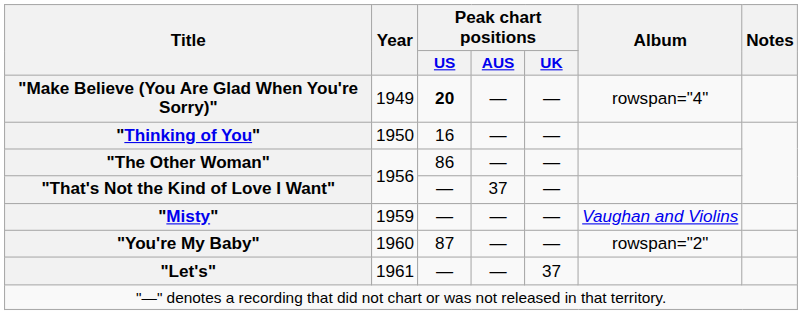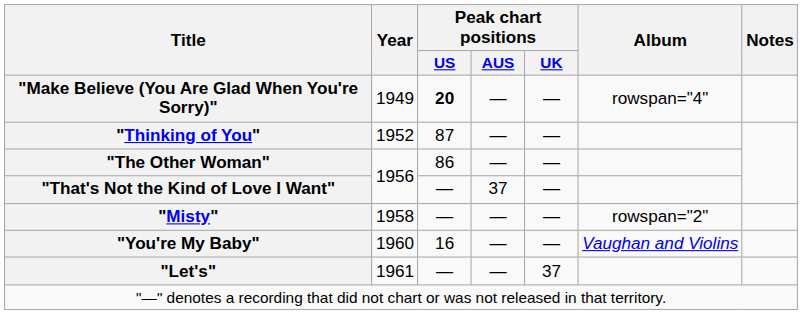(395, 135) 1950 -> (395, 135) 1952
(445, 135) 16 -> (445, 135) 87
(395, 216) 1959 -> (395, 216) 1958
(660, 216) Vaughan and Violins -> (660, 216) rowspan="2"
(445, 243) 87 -> (445, 243) 16
(660, 243) rowspan="2" -> (660, 243) Vaughan and Violins
